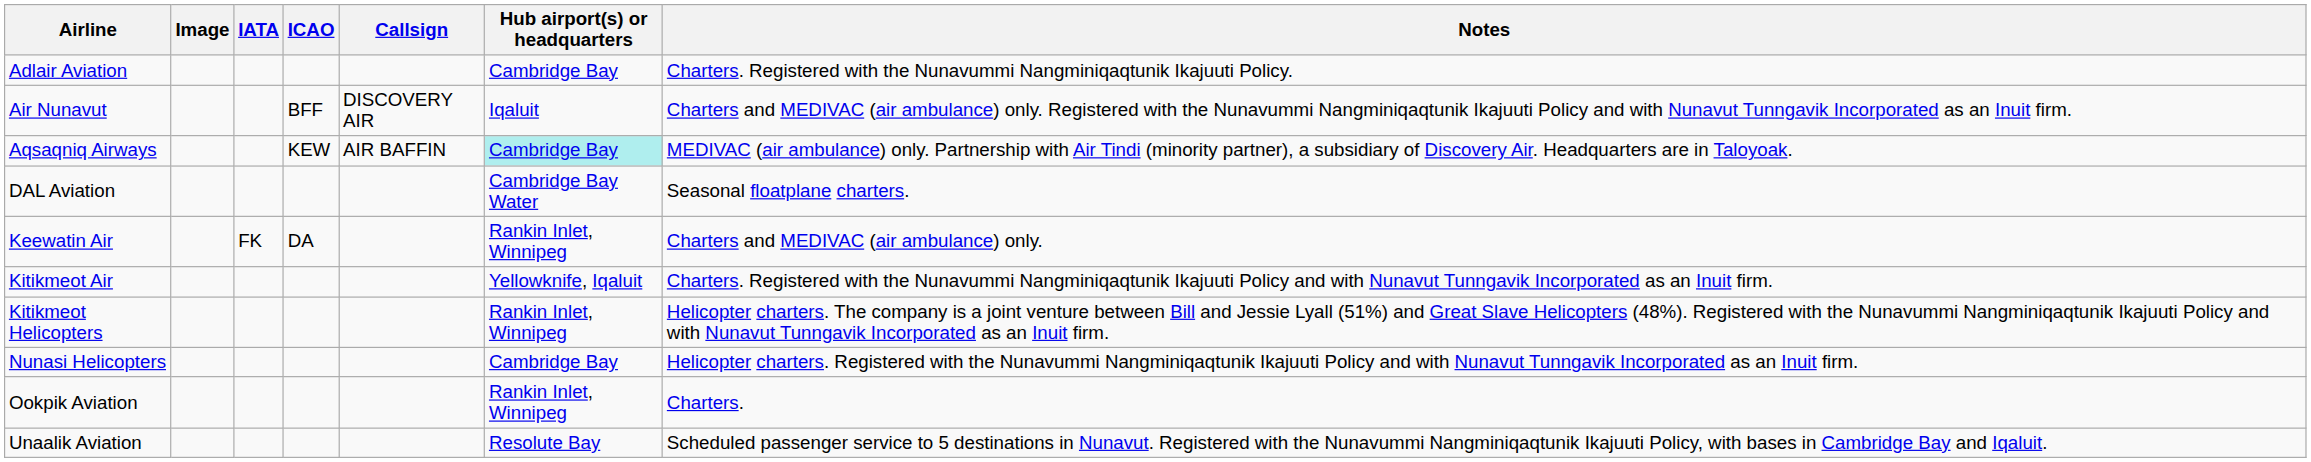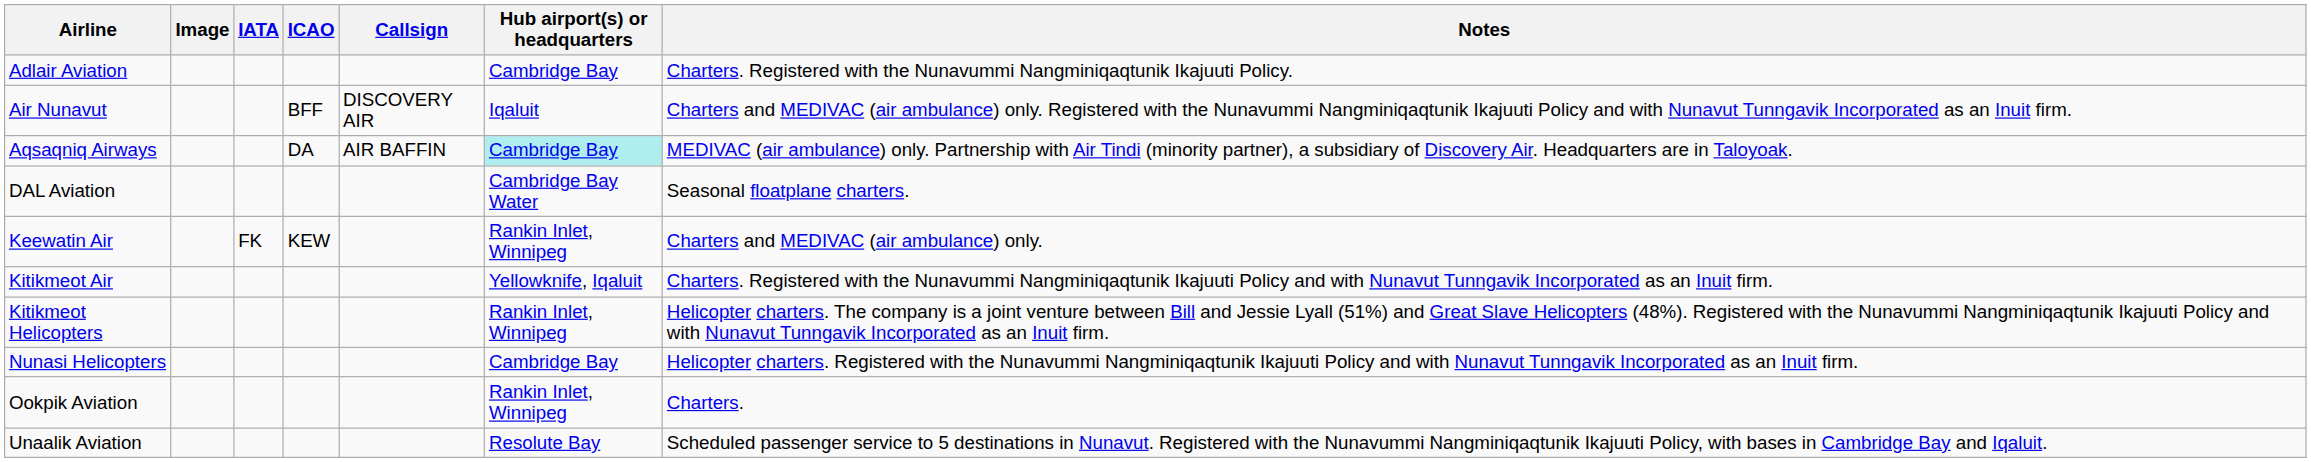(309, 150) KEW -> (301, 150) DA
(301, 241) DA -> (309, 241) KEW
